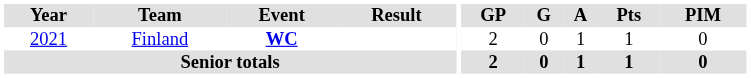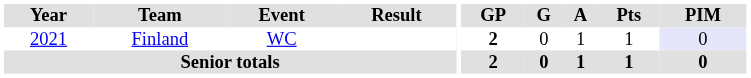(282, 38) bold -> (282, 38) normal
(493, 38) normal -> (493, 38) bold
(703, 38) no background -> (703, 38) lavender background
